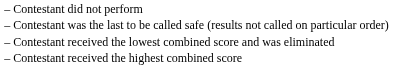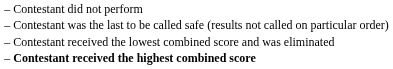(128, 58) normal -> (135, 58) bold
